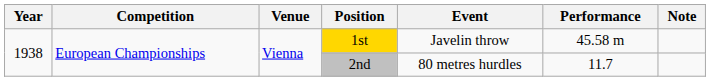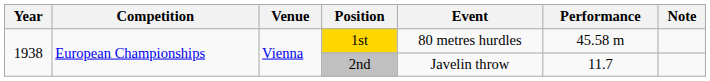(470, 40) Javelin throw -> (470, 40) 80 metres hurdles
(470, 64) 80 metres hurdles -> (470, 64) Javelin throw
